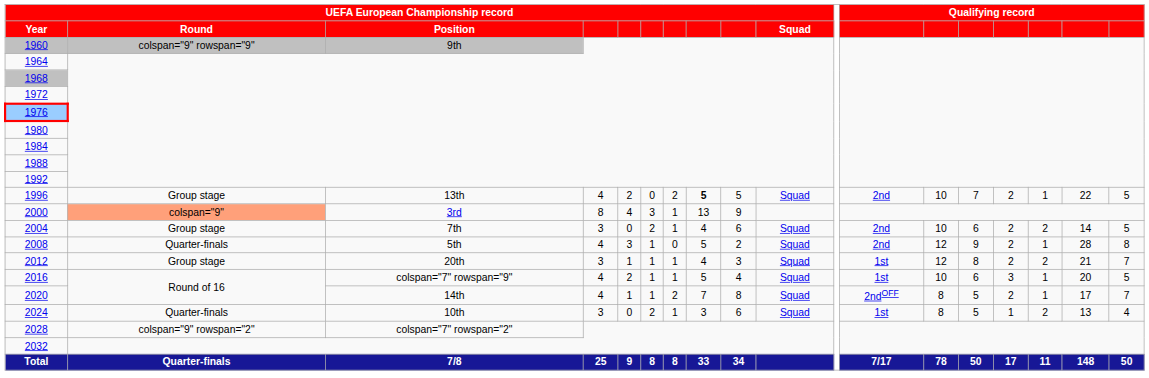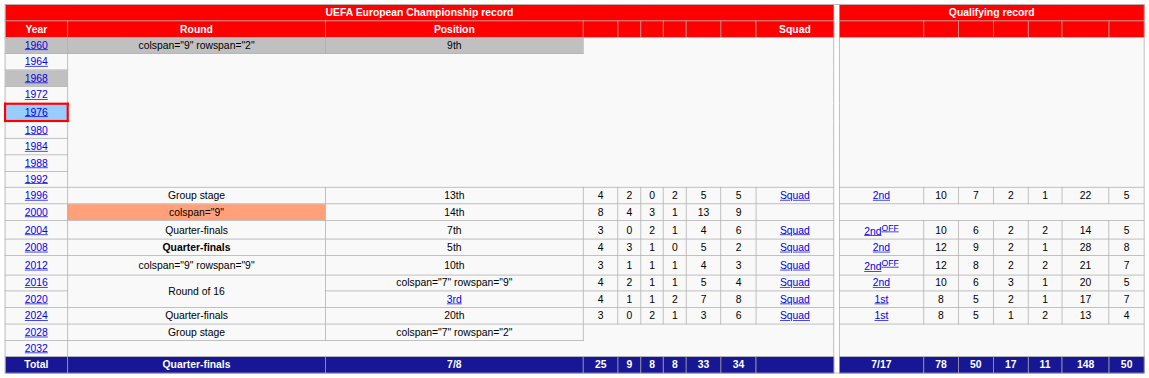(197, 46) colspan="9" rowspan="9" -> (197, 46) colspan="9" rowspan="2"
(704, 196) bold -> (704, 196) normal
(454, 212) 3rd -> (454, 212) 14th
(197, 229) Group stage -> (197, 230) Quarter-finals
(881, 229) 2nd -> (881, 230) 2ndOFF
(197, 245) normal -> (197, 248) bold
(197, 262) Group stage -> (197, 266) colspan="9" rowspan="9"
(454, 262) 20th -> (454, 266) 10th
(881, 262) 1st -> (881, 266) 2ndOFF
(881, 278) 1st -> (881, 283) 2nd
(454, 296) 14th -> (454, 300) 3rd
(881, 296) 2ndOFF -> (881, 300) 1st
(454, 313) 10th -> (454, 316) 20th
(197, 330) colspan="9" rowspan="2" -> (197, 333) Group stage
